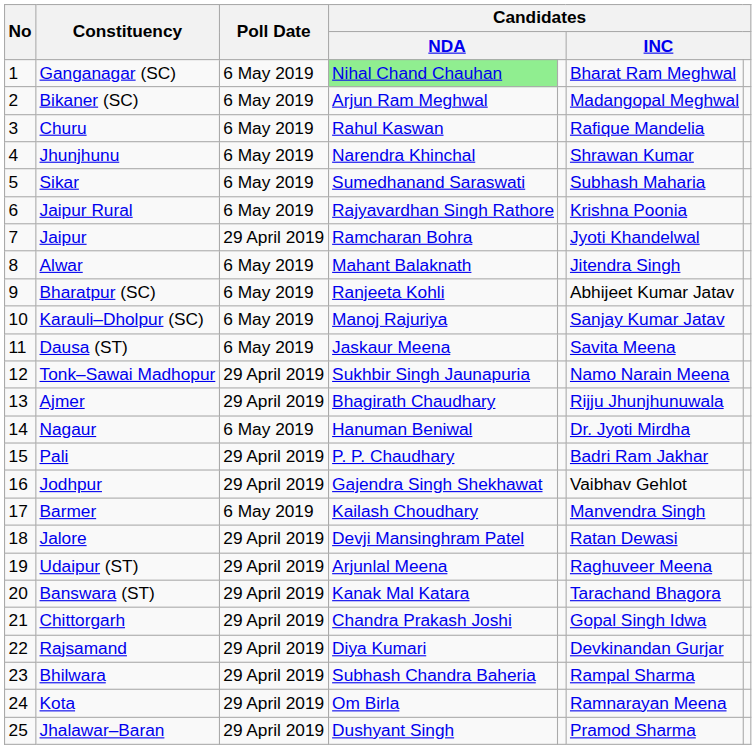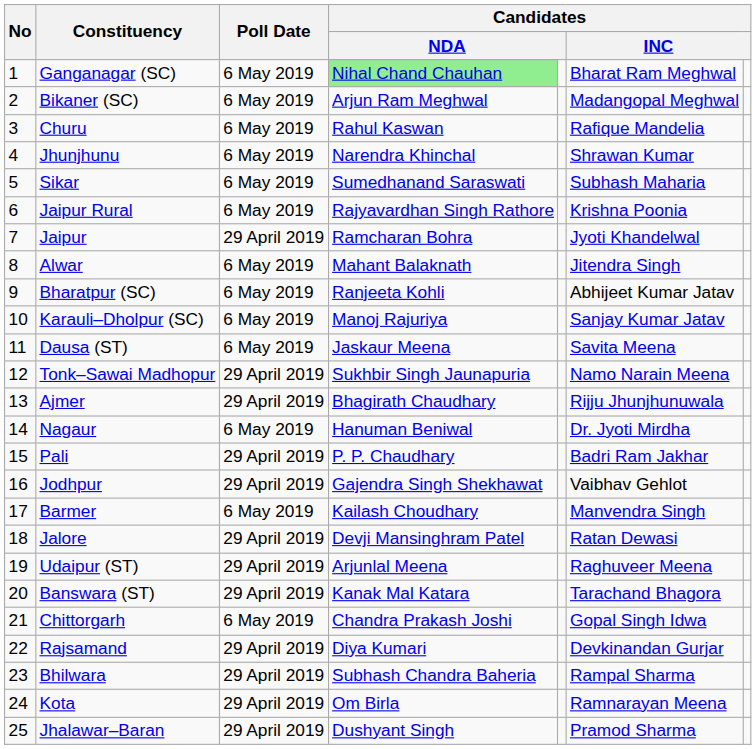(274, 621) 29 April 2019 -> (268, 621) 6 May 2019
